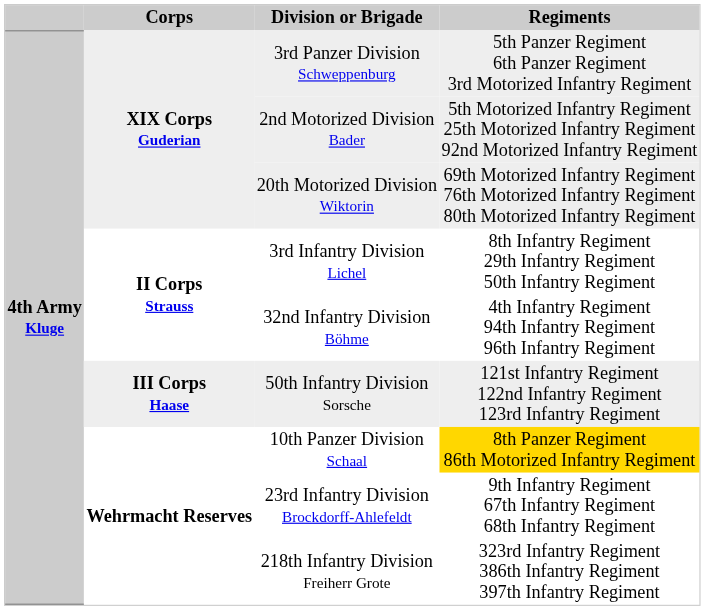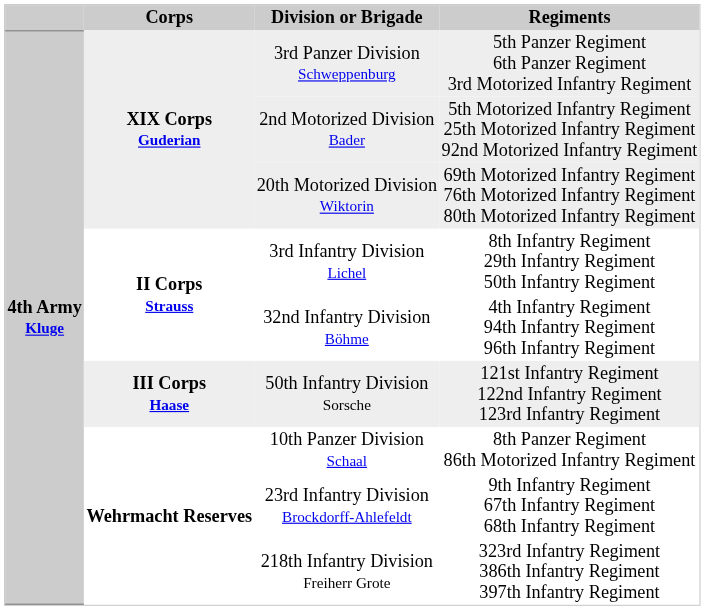(569, 449) gold background -> (569, 449) no background
